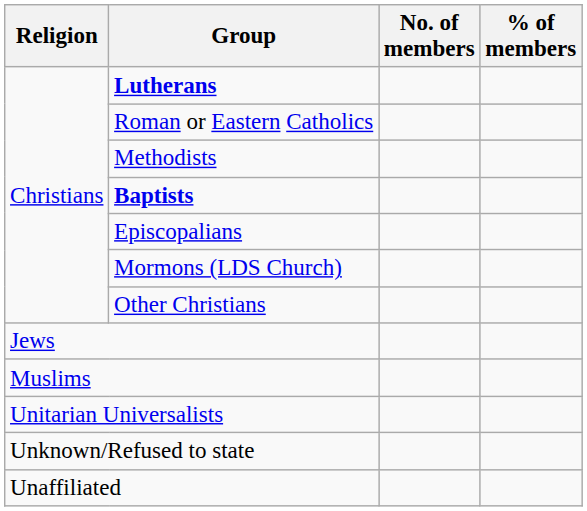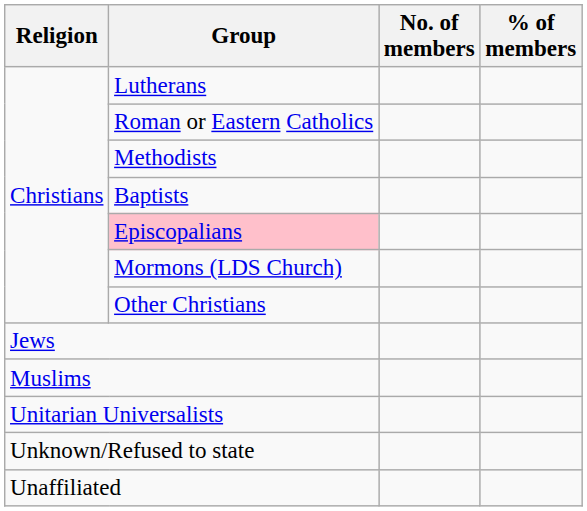(165, 85) bold -> (160, 85) normal
(154, 194) bold -> (151, 194) normal
(178, 231) no background -> (178, 231) pink background
